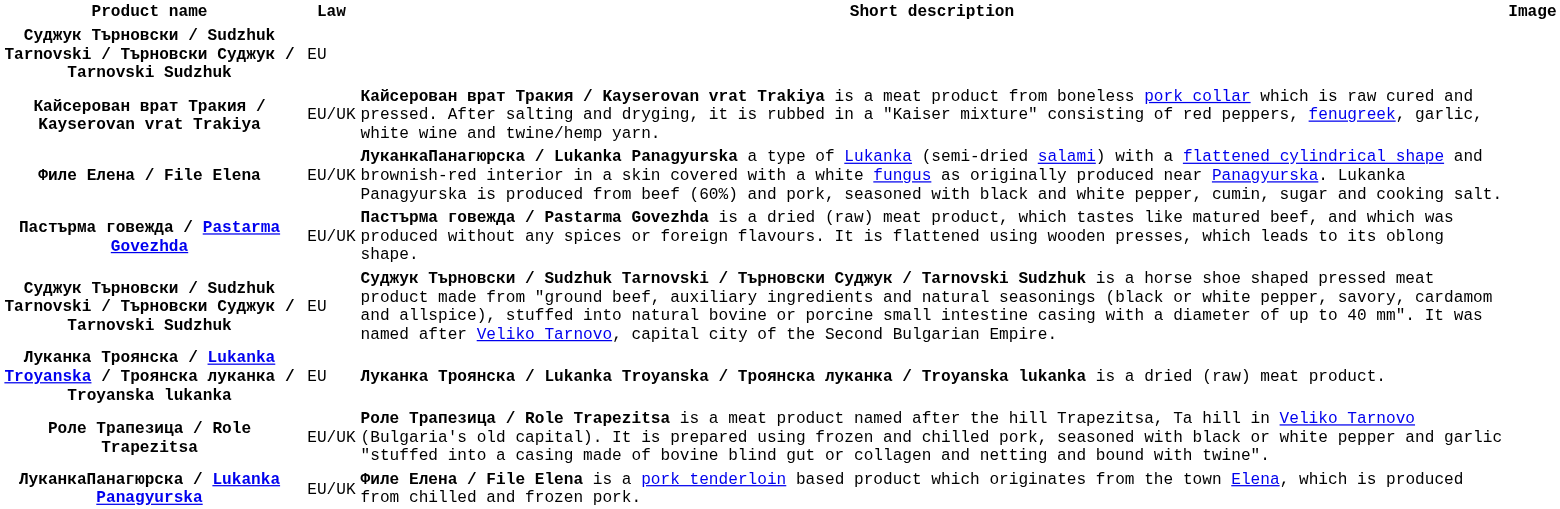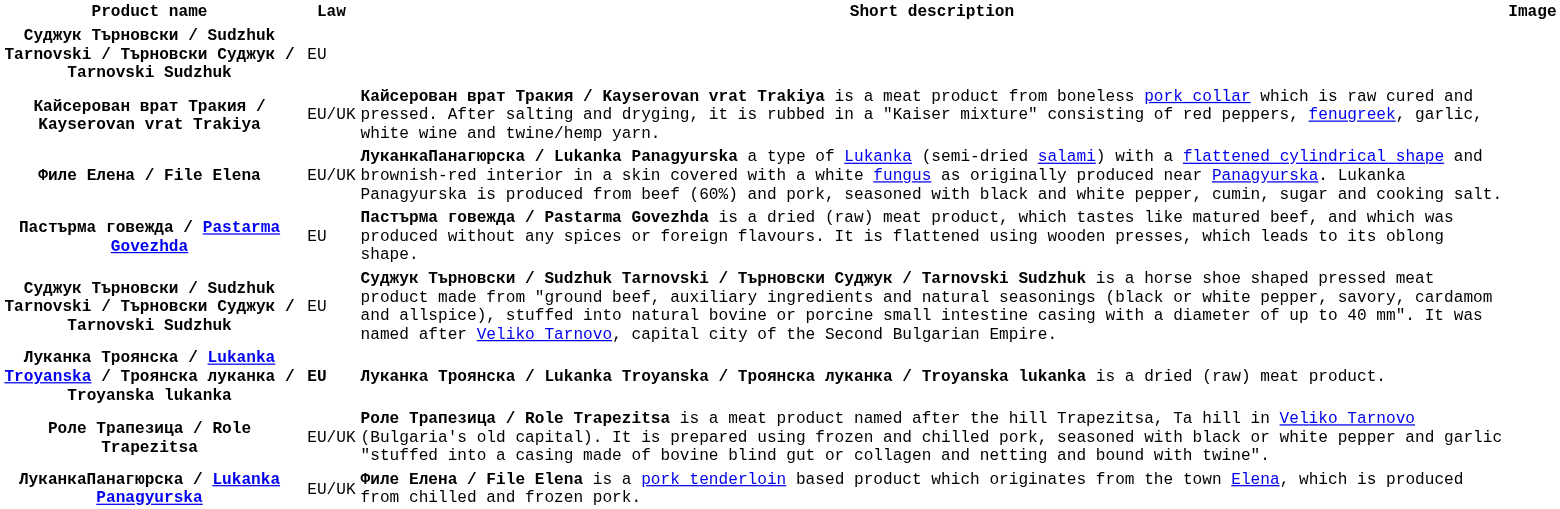(331, 236) EU/UK -> (317, 236) EU
(317, 377) normal -> (317, 377) bold
